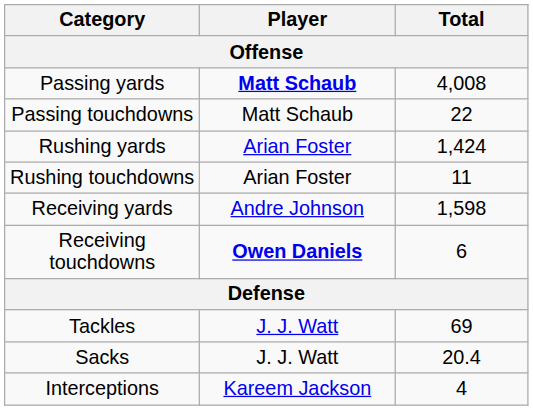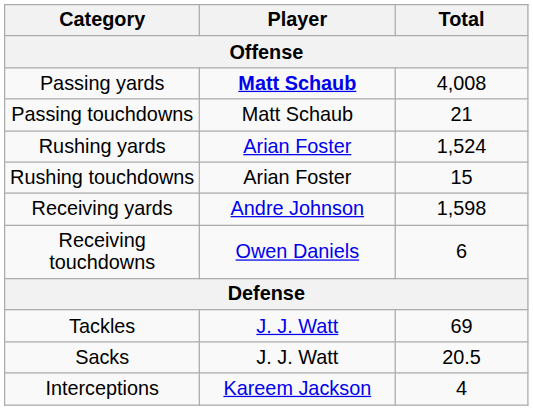(461, 114) 22 -> (461, 114) 21
(461, 146) 1,424 -> (461, 146) 1,524
(461, 177) 11 -> (461, 177) 15
(297, 251) bold -> (297, 251) normal
(461, 357) 20.4 -> (461, 357) 20.5
